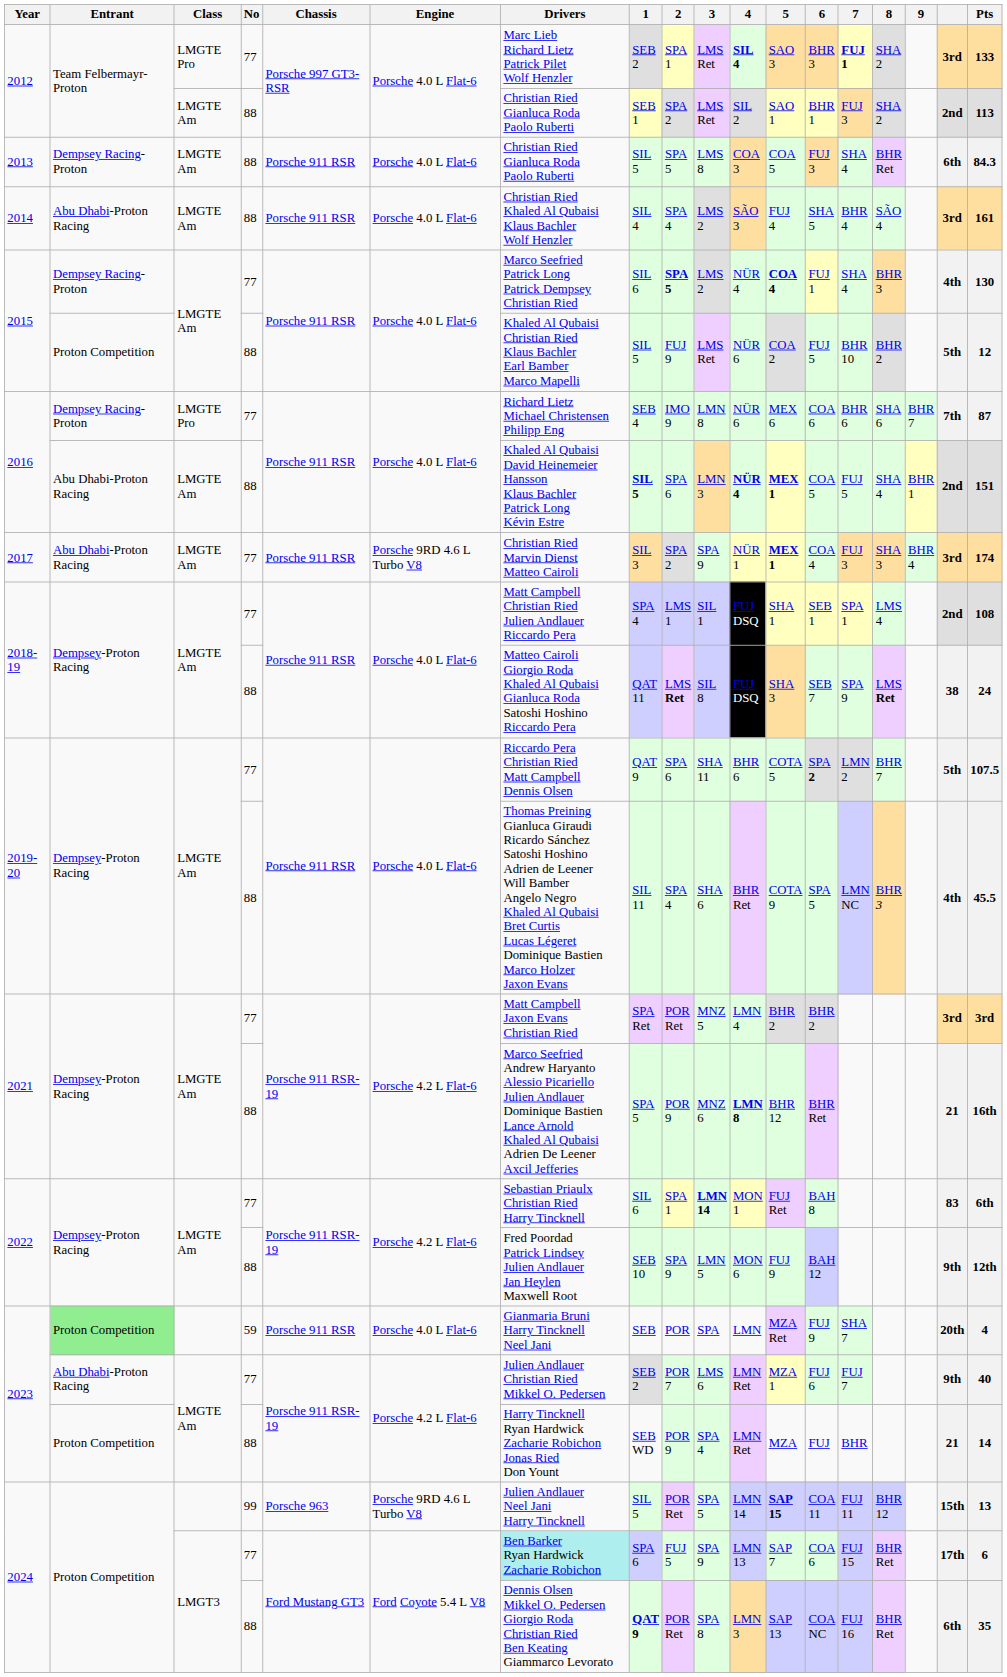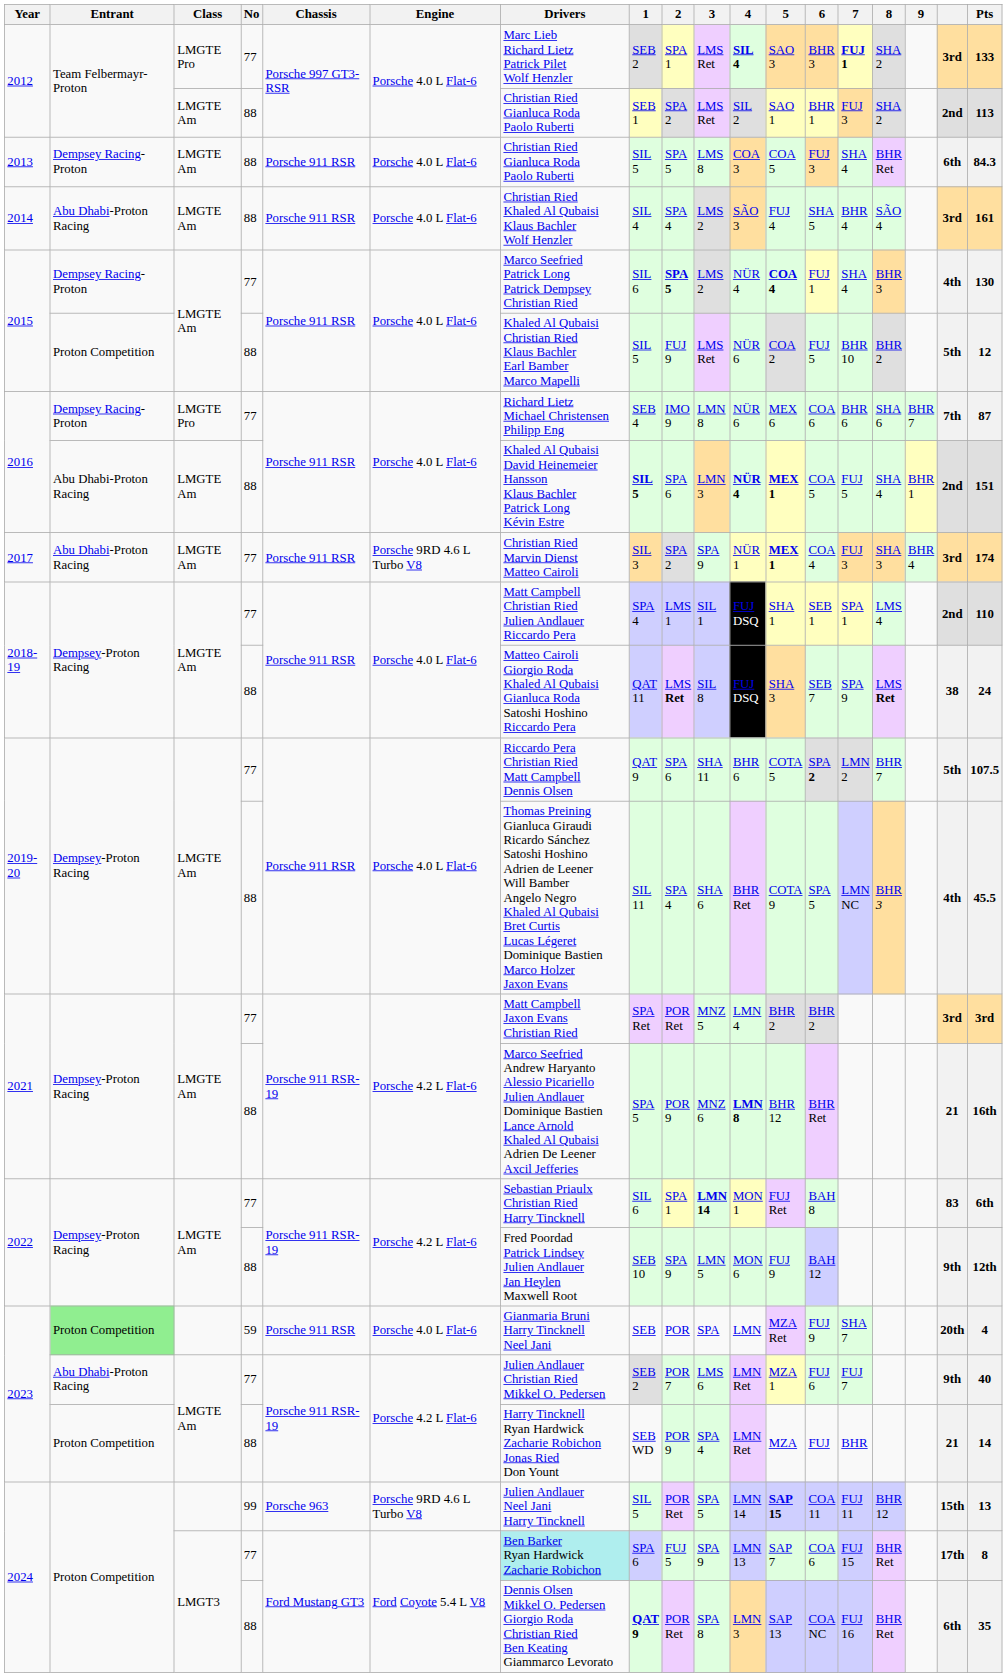(985, 613) 108 -> (985, 613) 110
(985, 1555) 6 -> (985, 1555) 8
